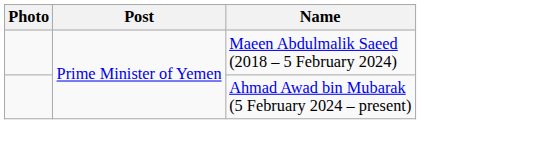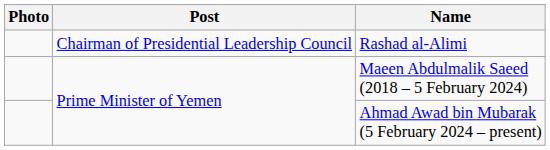+ row: (413, 43)
